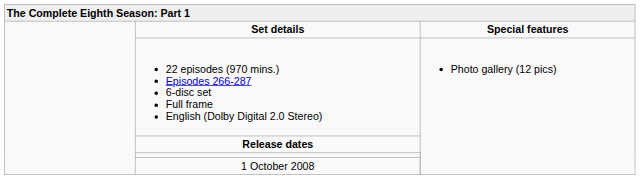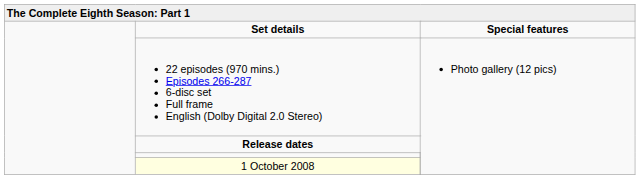(278, 166) no background -> (278, 166) lightyellow background
